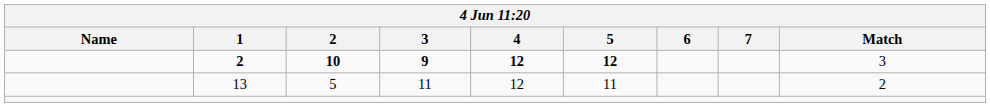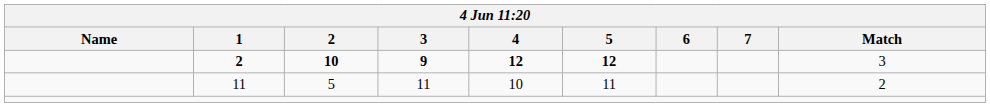(240, 84) 13 -> (239, 84) 11
(517, 84) 12 -> (516, 84) 10
